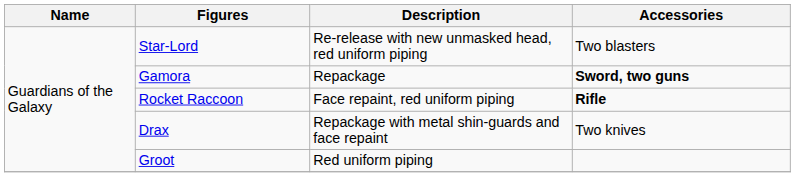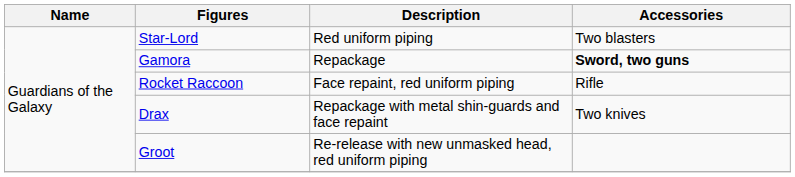(432, 46) Re-release with new unmasked head, red uniform piping -> (373, 38) Red uniform piping
(591, 99) bold -> (590, 83) normal
(373, 160) Red uniform piping -> (432, 152) Re-release with new unmasked head, red uniform piping
